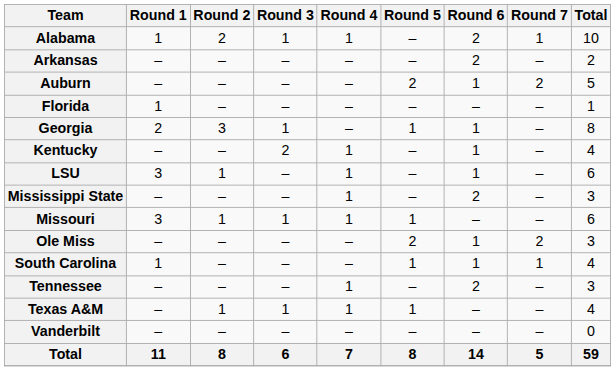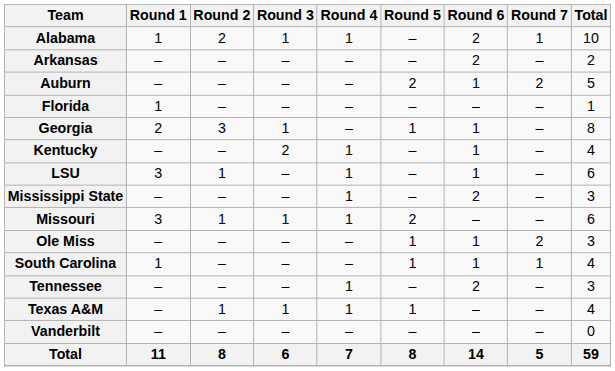(412, 219) 1 -> (412, 219) 2
(412, 241) 2 -> (412, 241) 1
